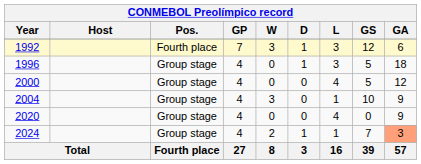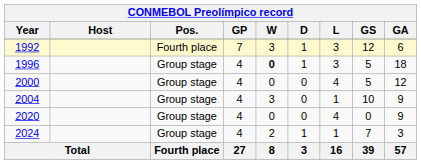(272, 64) normal -> (272, 64) bold
(401, 133) lightsalmon background -> (401, 133) no background
